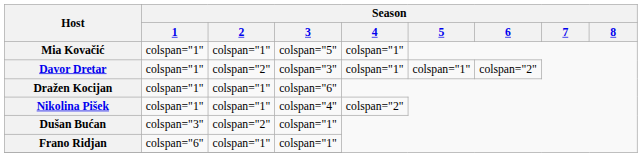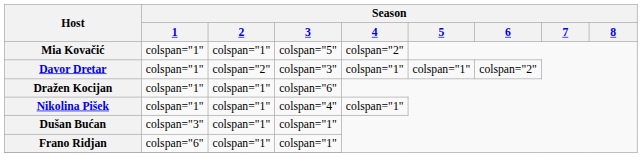(375, 50) colspan="1" -> (375, 50) colspan="2"
(375, 106) colspan="2" -> (375, 106) colspan="1"
(241, 124) colspan="2" -> (241, 124) colspan="1"
